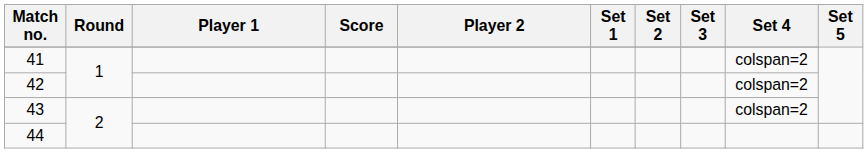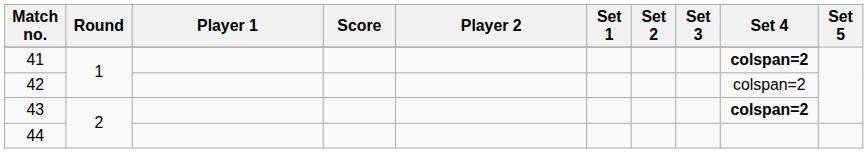(772, 60) normal -> (769, 60) bold
(772, 110) normal -> (769, 110) bold
